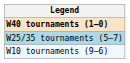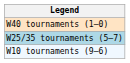(57, 25) bold -> (57, 25) normal
